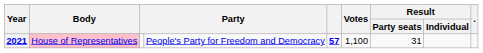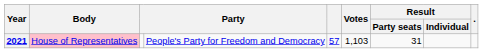(334, 41) bold -> (334, 41) normal
(357, 41) 1,100 -> (357, 41) 1,103
